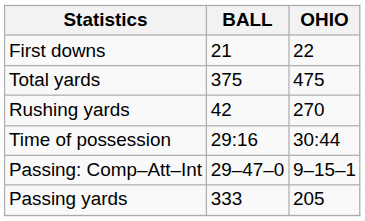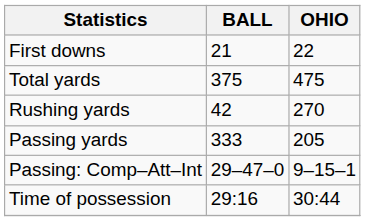rows swapped: (68, 200) <-> (90, 140)
